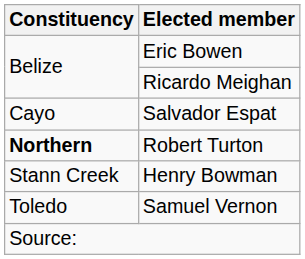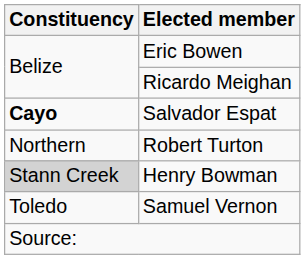(32, 113) normal -> (33, 113) bold
(51, 144) bold -> (47, 144) normal
(64, 176) no background -> (64, 176) lightgrey background
